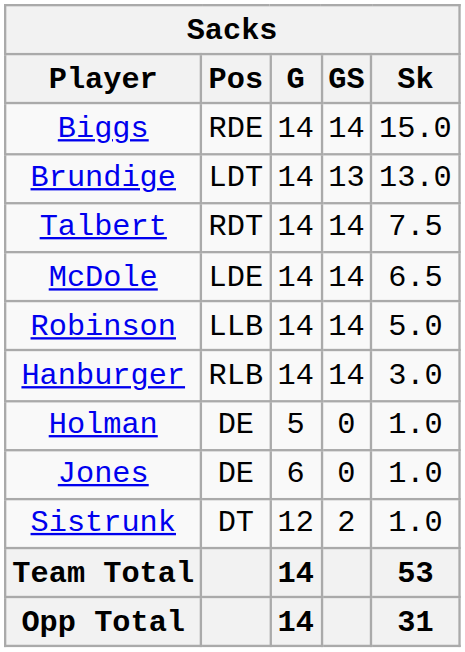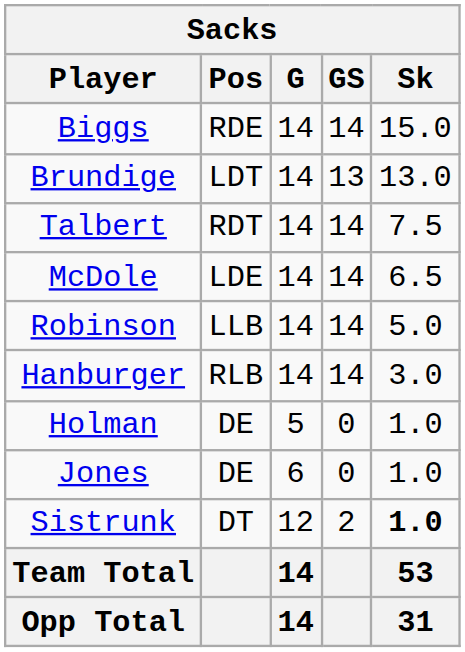(415, 524) normal -> (415, 524) bold
